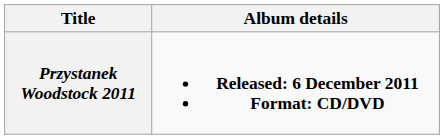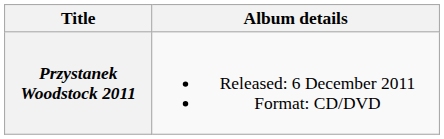(296, 93) bold -> (296, 93) normal
